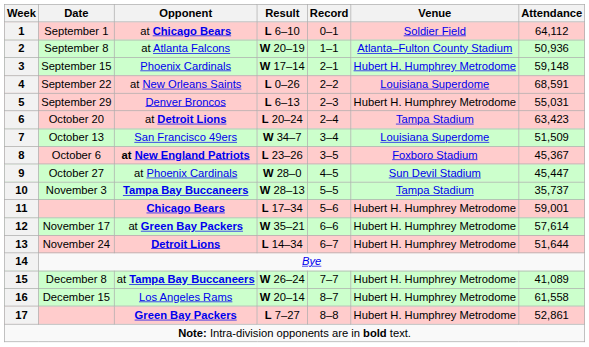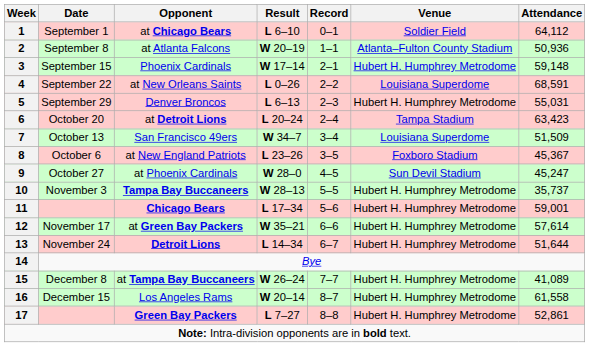(186, 155) bold -> (186, 155) normal
(552, 173) 45,447 -> (552, 173) 45,247
(435, 191) Tampa Stadium -> (435, 191) Hubert H. Humphrey Metrodome
